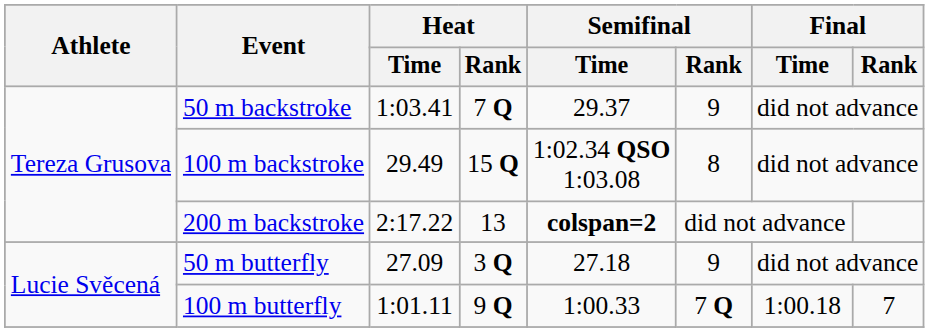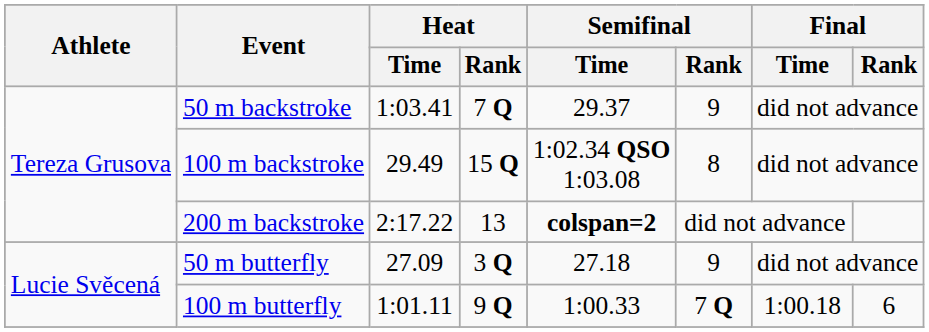(889, 305) 7 -> (889, 305) 6
